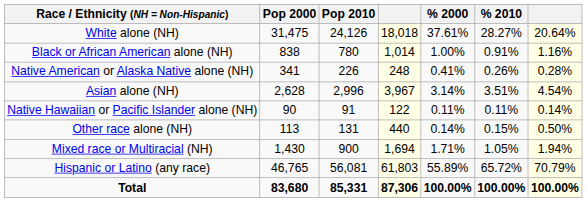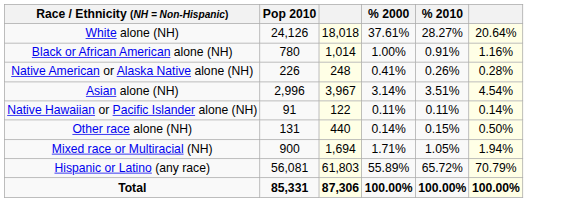- column: (290, 14)
